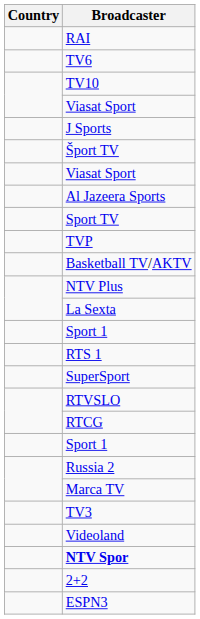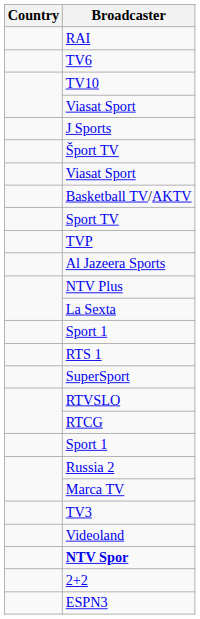(116, 196) Al Jazeera Sports -> (129, 196) Basketball TV/AKTV
(129, 264) Basketball TV/AKTV -> (116, 264) Al Jazeera Sports
